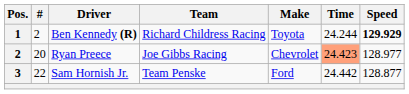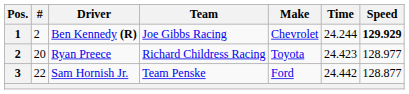(204, 34) Richard Childress Racing -> (185, 34) Joe Gibbs Racing
(288, 34) Toyota -> (295, 34) Chevrolet
(185, 54) Joe Gibbs Racing -> (204, 54) Richard Childress Racing
(295, 54) Chevrolet -> (288, 54) Toyota
(340, 54) lightsalmon background -> (340, 54) no background
